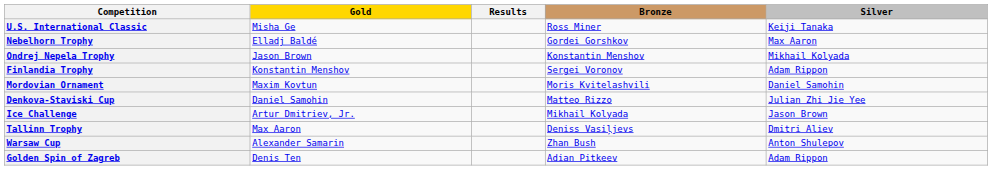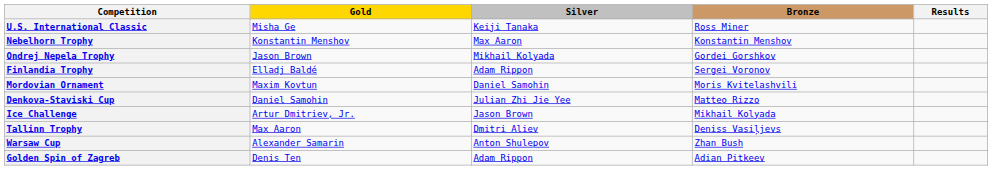columns swapped: (877, 12) <-> (508, 12)
(285, 41) Elladj Baldé -> (301, 41) Konstantin Menshov
(588, 41) Gordei Gorshkov -> (743, 41) Konstantin Menshov
(596, 56) Konstantin Menshov -> (735, 56) Gordei Gorshkov
(301, 70) Konstantin Menshov -> (285, 70) Elladj Baldé
